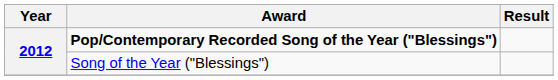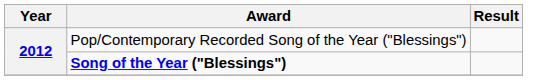(284, 39) bold -> (269, 39) normal
(170, 63) normal -> (178, 63) bold
